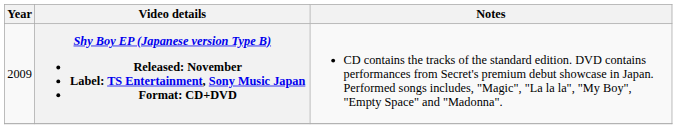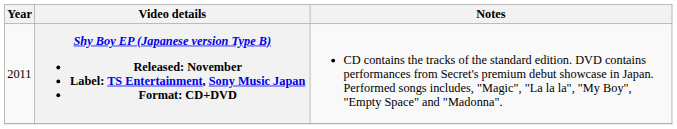(20, 73) 2009 -> (19, 73) 2011
